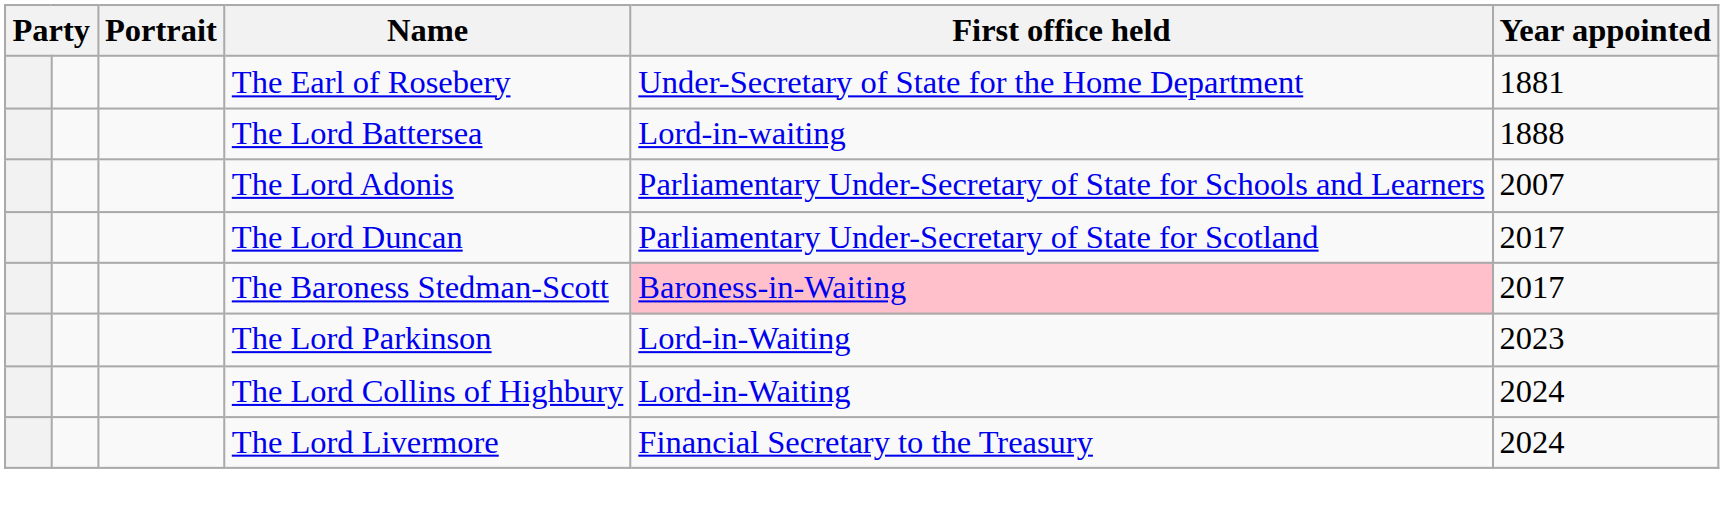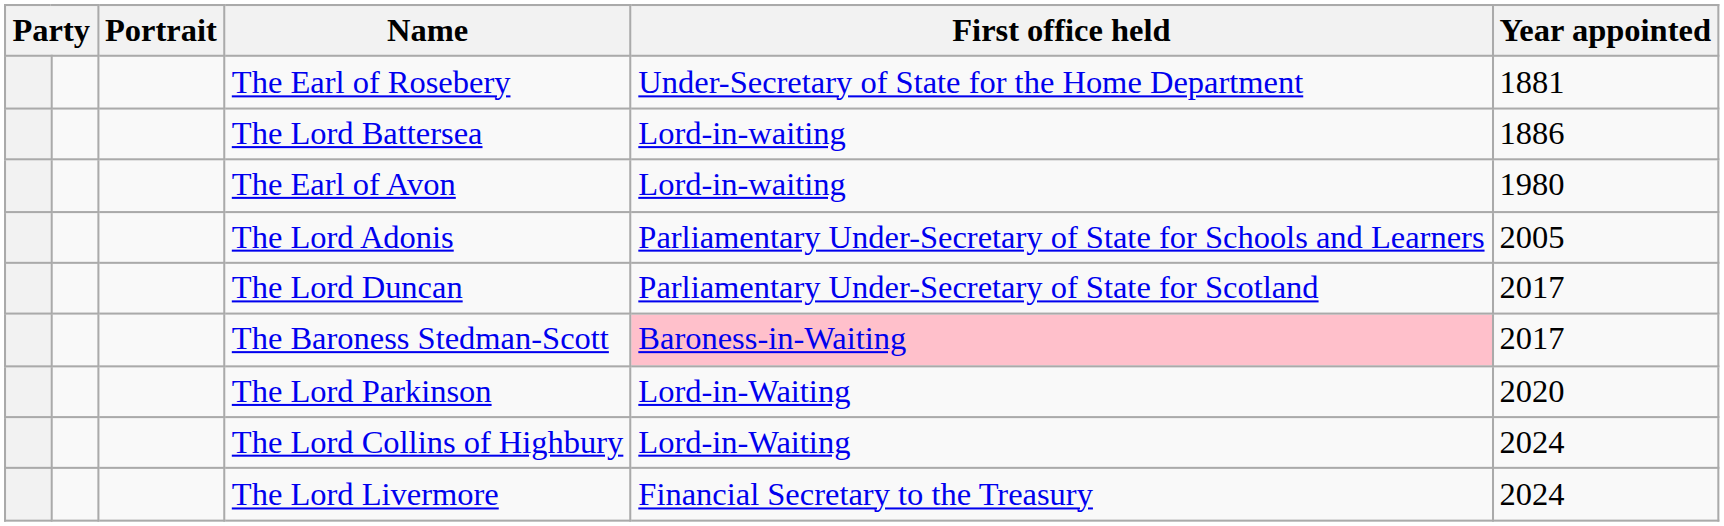(1532, 133) 1888 -> (1532, 133) 1886
+ row: (344, 184)
(1532, 184) 2007 -> (1532, 236) 2005
(1532, 339) 2023 -> (1532, 390) 2020
